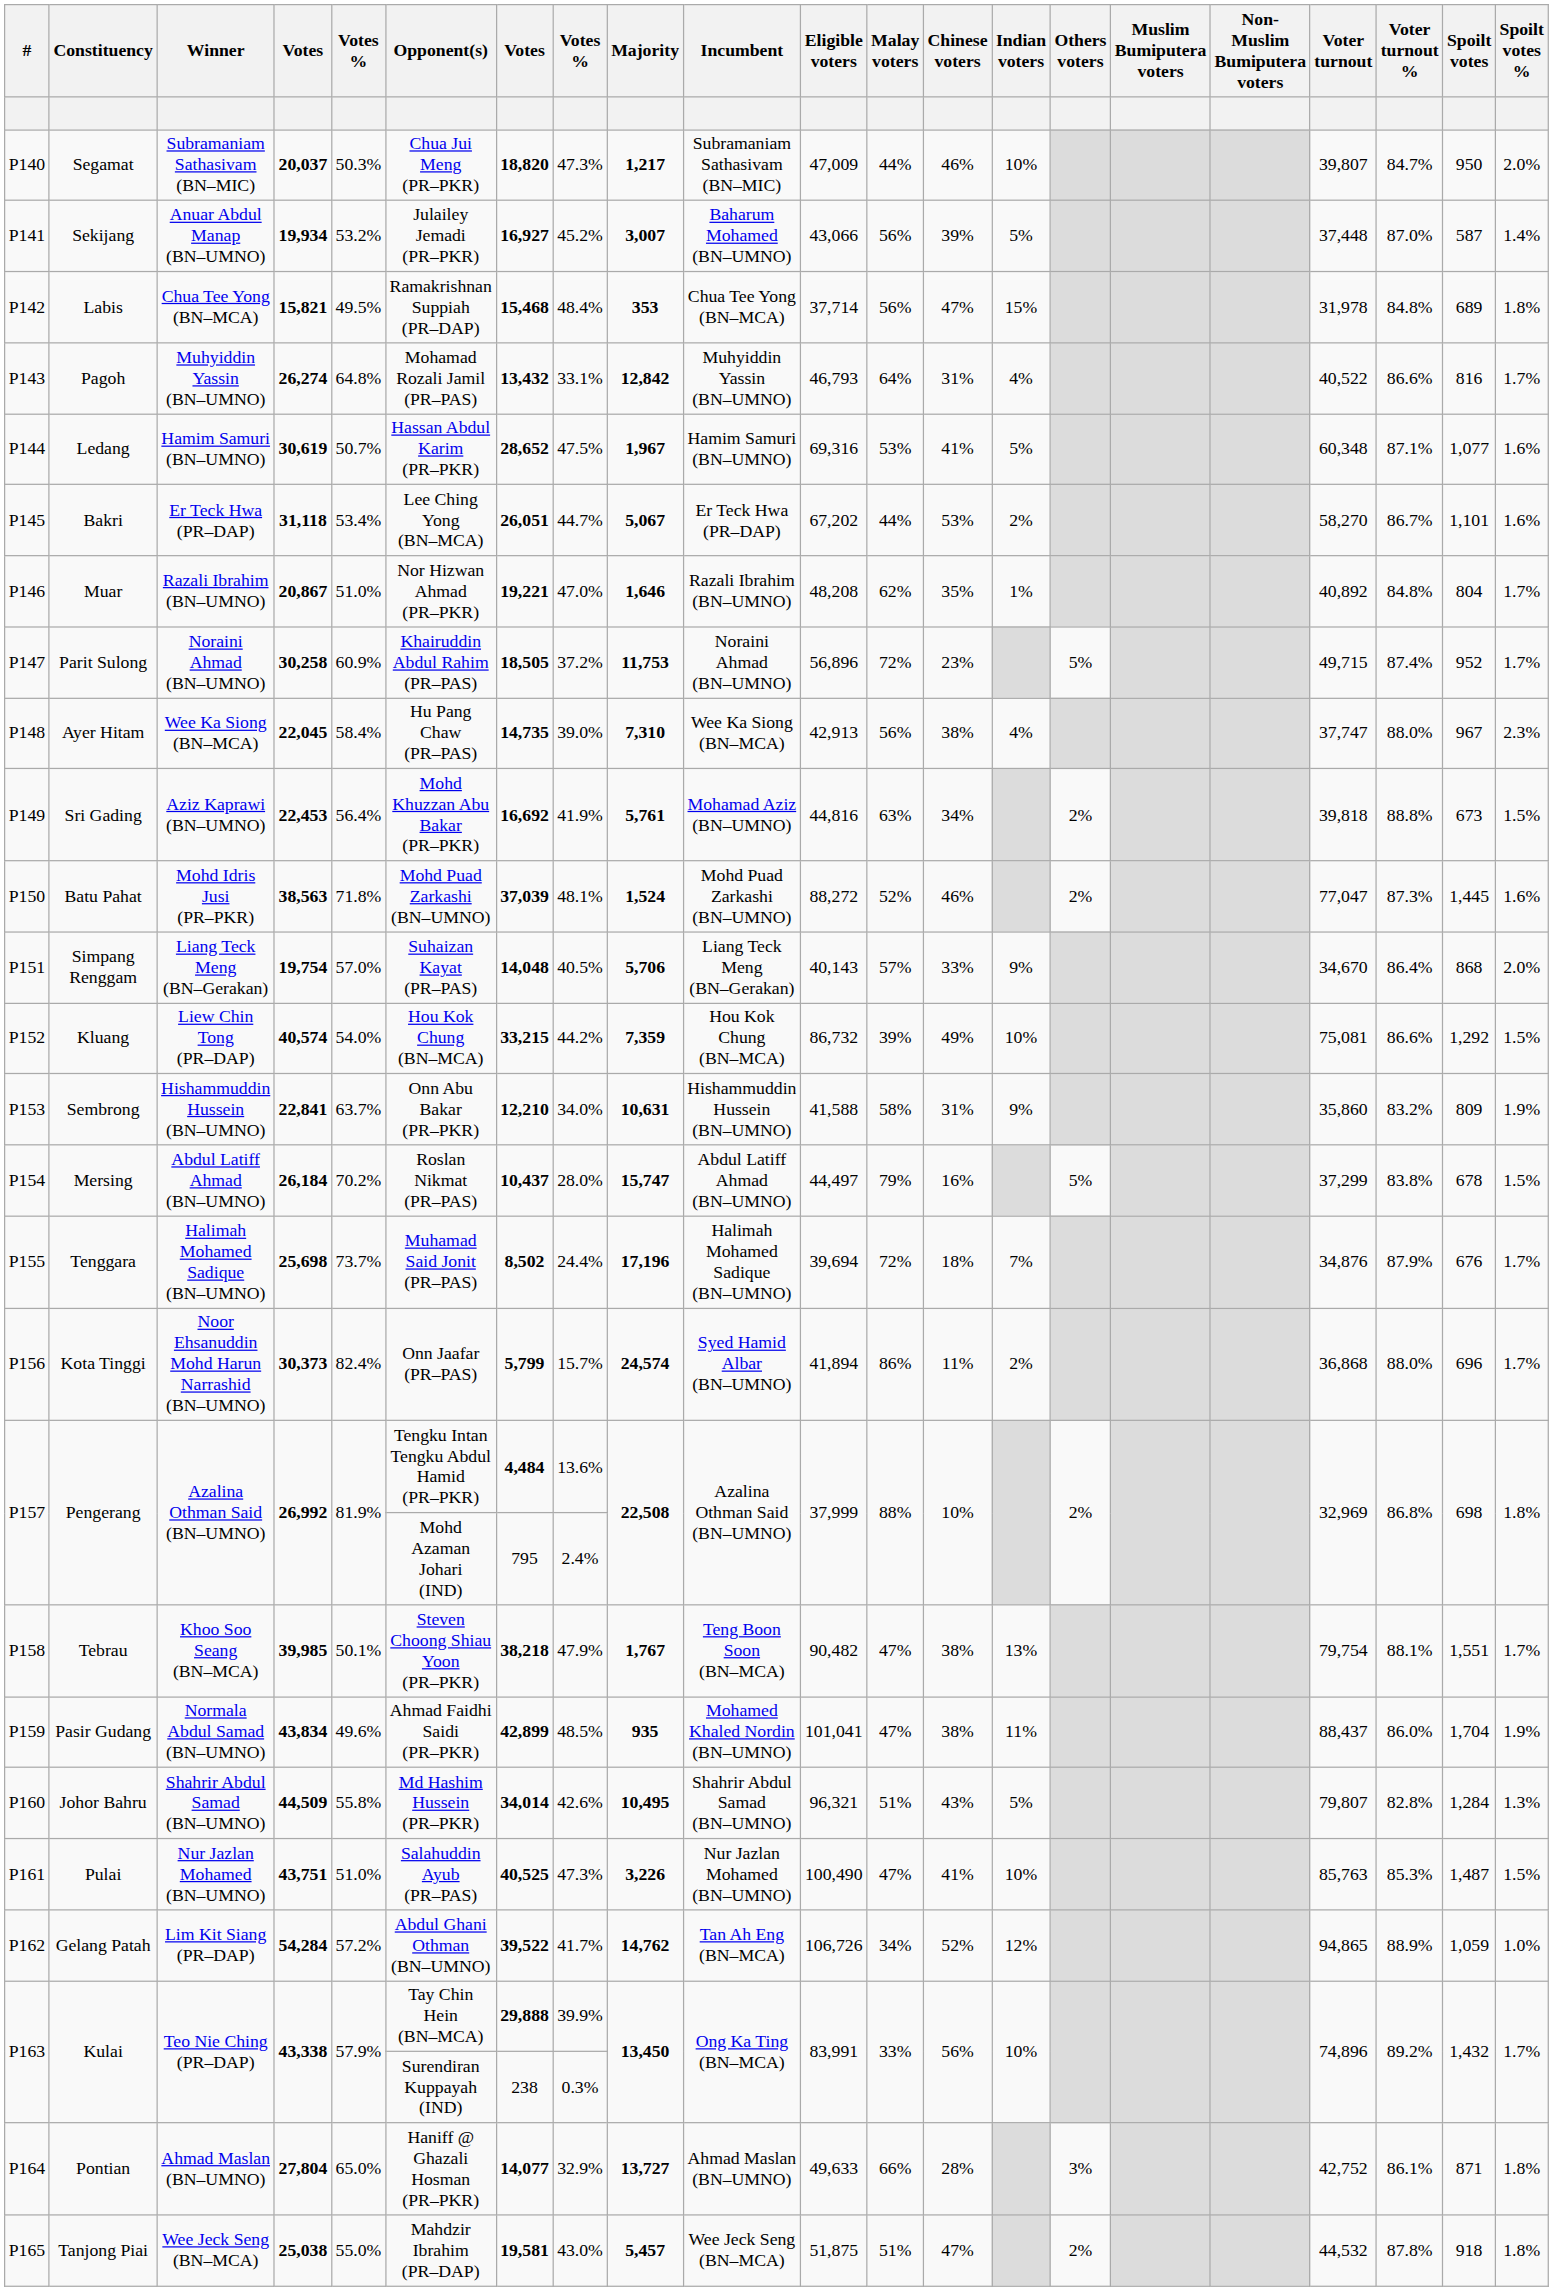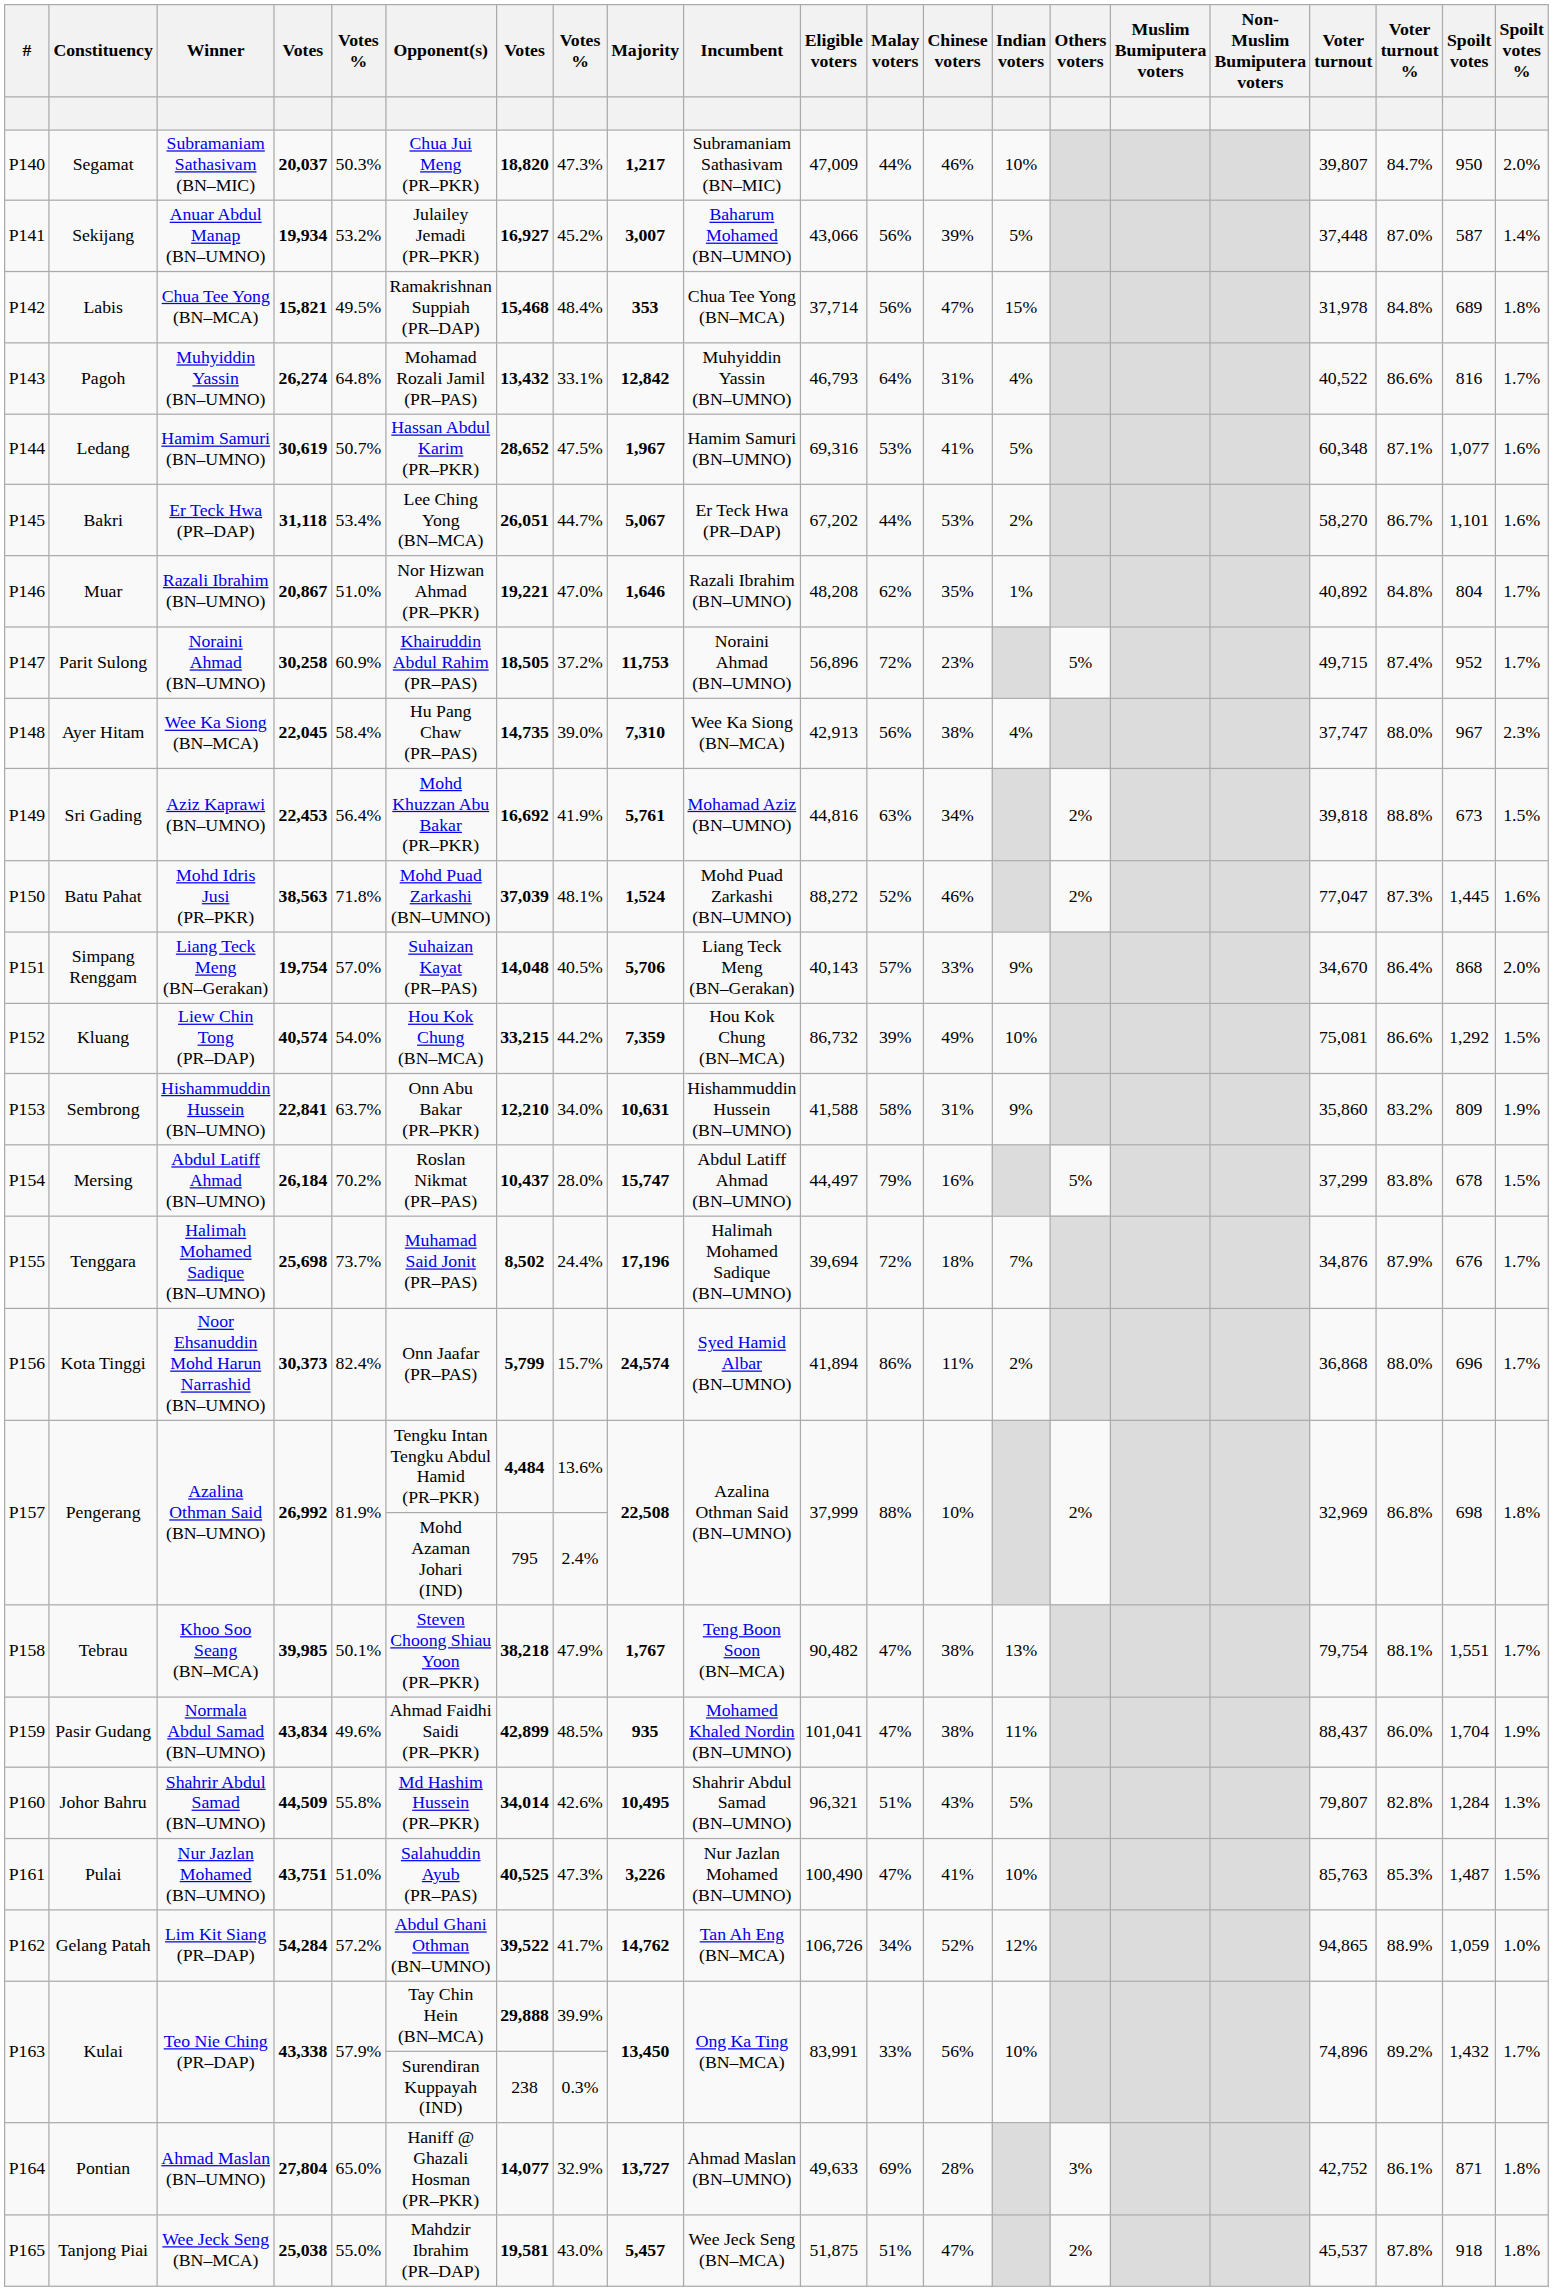(895, 2168) 66% -> (895, 2168) 69%
(1343, 2250) 44,532 -> (1343, 2250) 45,537
